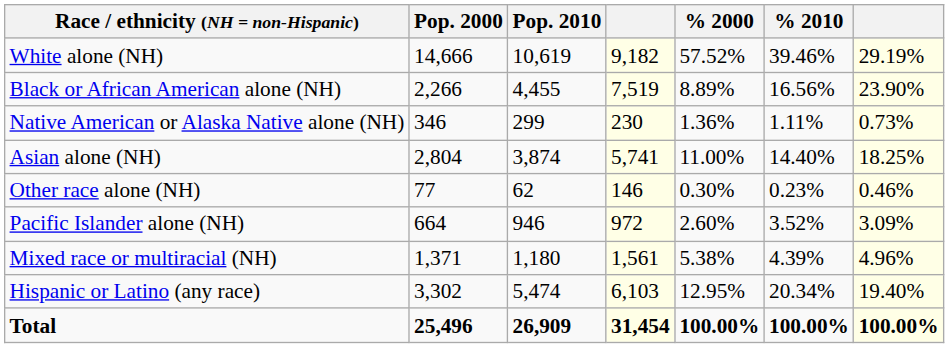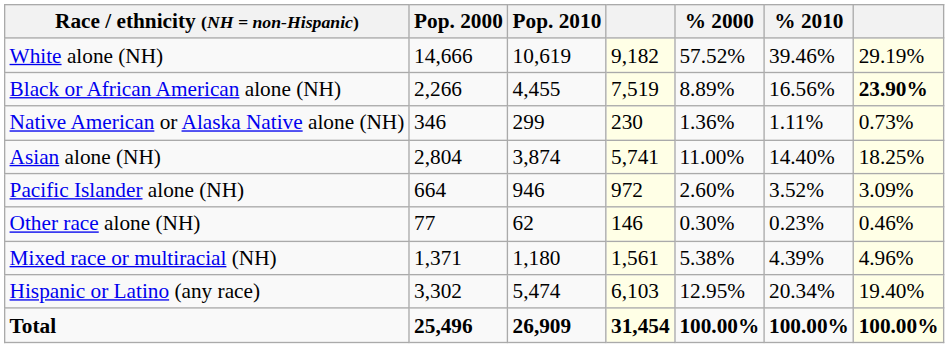(891, 88) normal -> (893, 88) bold
rows swapped: (127, 223) <-> (105, 190)
